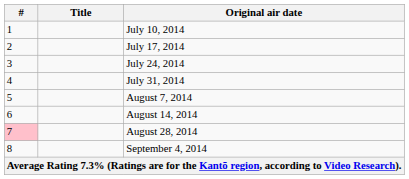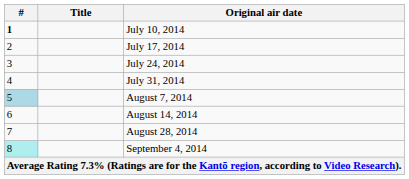(9, 30) normal -> (9, 30) bold
(9, 98) no background -> (9, 98) lightblue background
(9, 132) pink background -> (9, 132) no background
(9, 149) no background -> (9, 149) paleturquoise background
